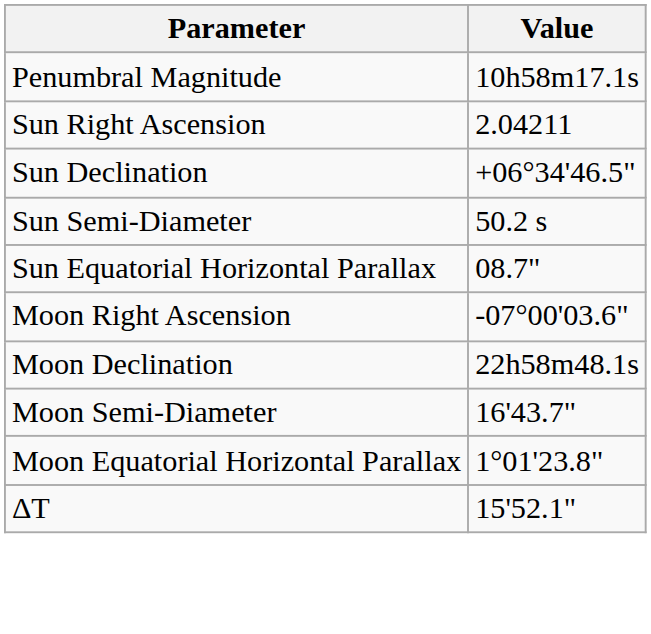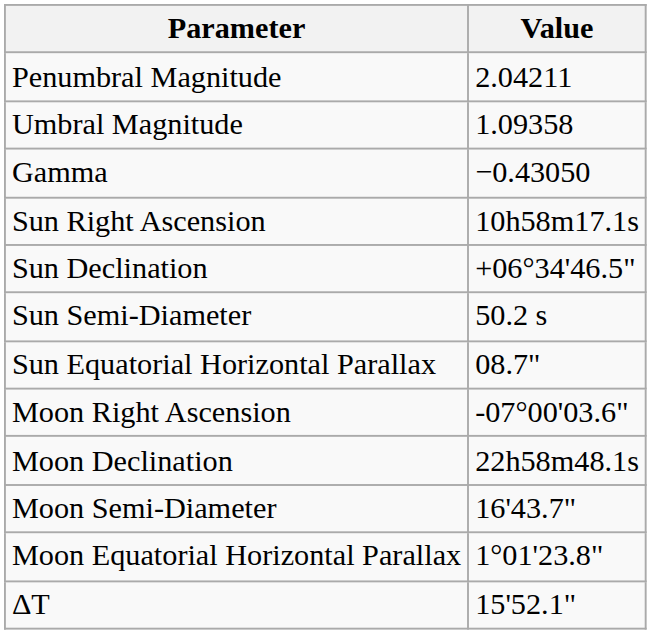(557, 76) 10h58m17.1s -> (524, 76) 2.04211
+ row: (127, 124)
+ row: (60, 172)
(524, 124) 2.04211 -> (557, 220) 10h58m17.1s
